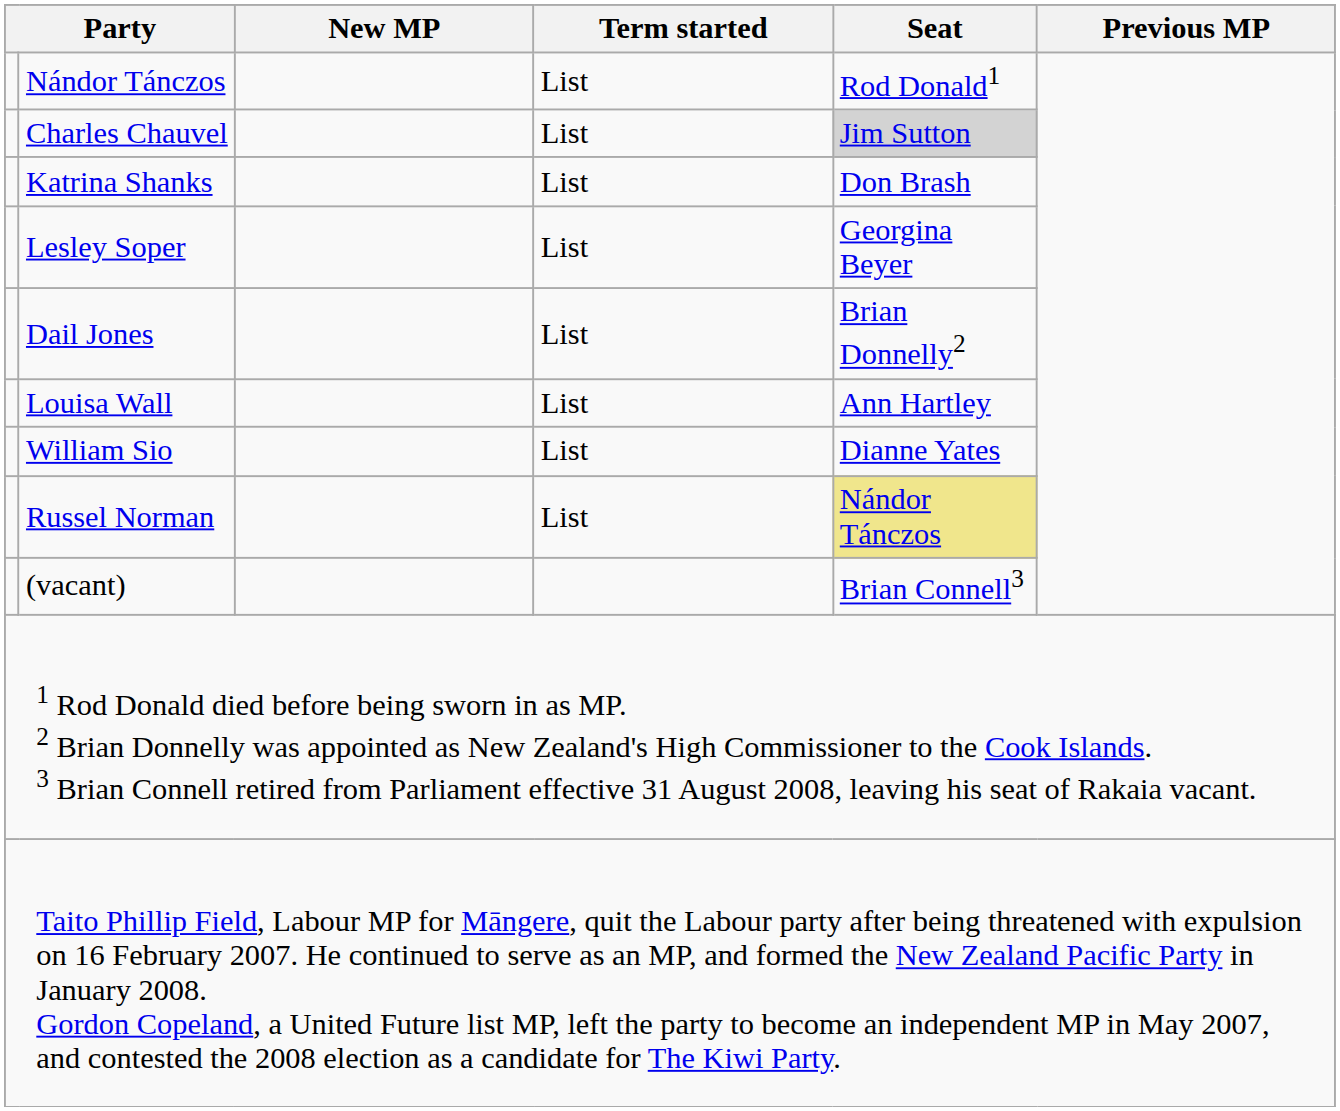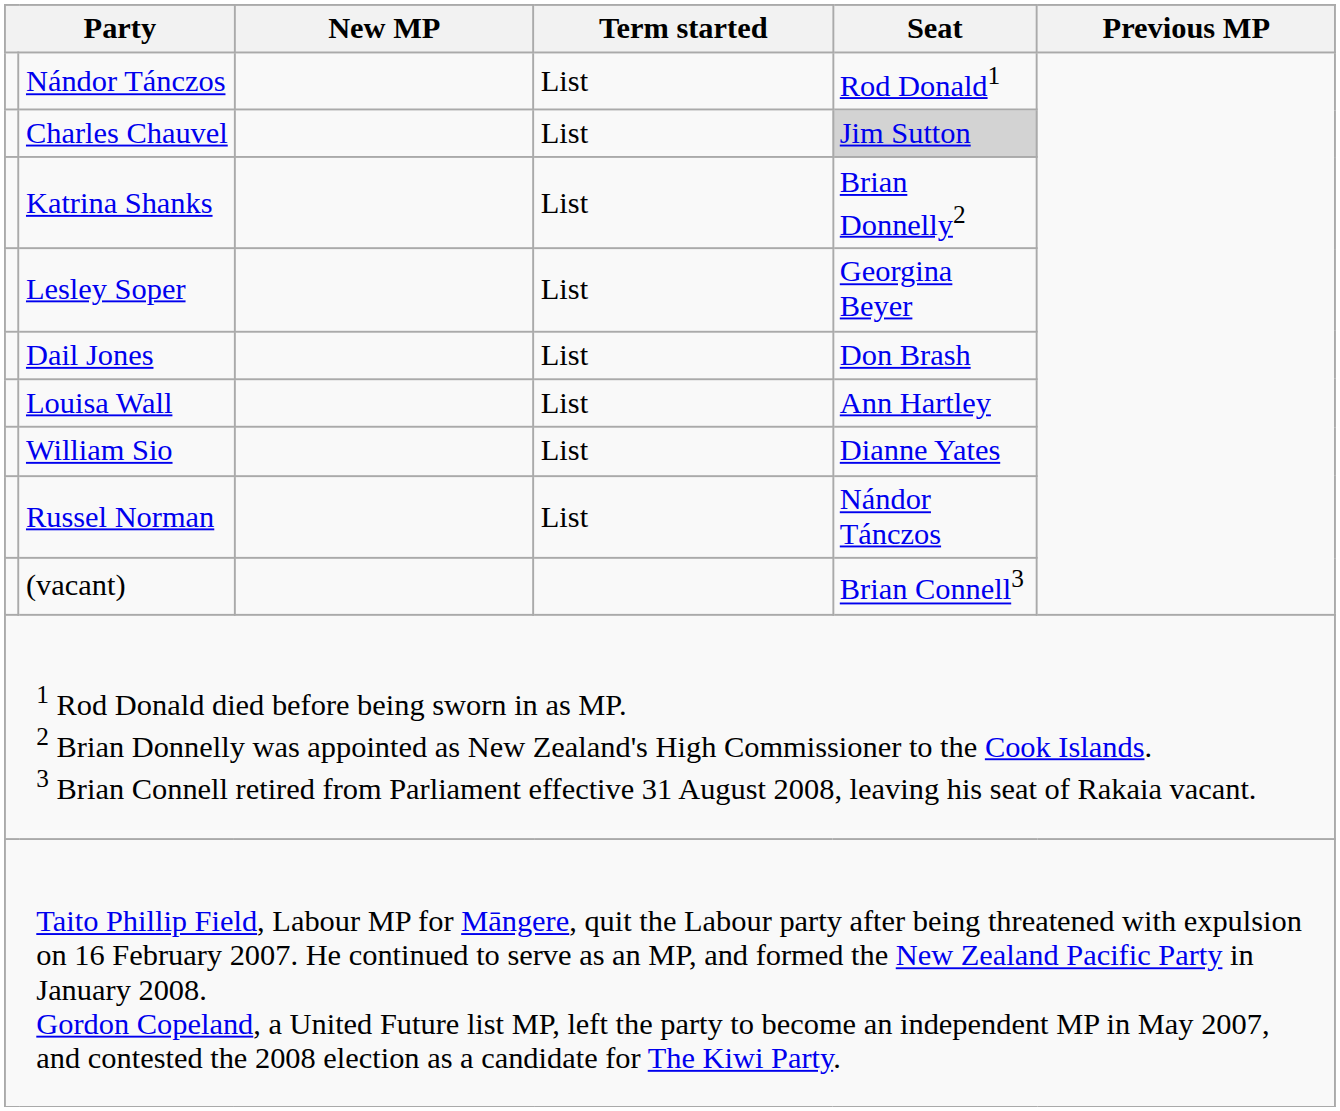(905, 181) Don Brash -> (903, 202) Brian Donnelly2
(903, 333) Brian Donnelly2 -> (905, 354) Don Brash
(890, 516) khaki background -> (890, 516) no background
